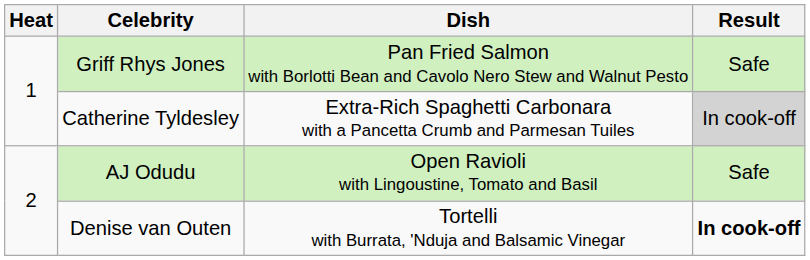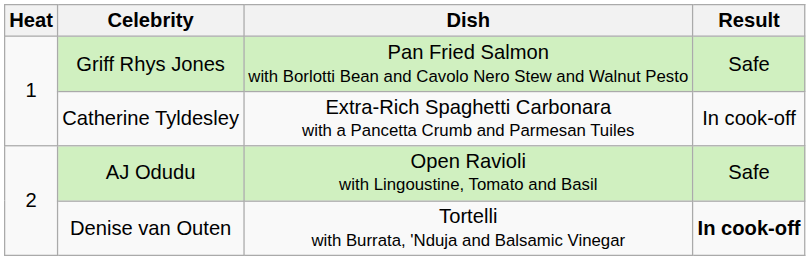(749, 118) lightgrey background -> (749, 118) no background
